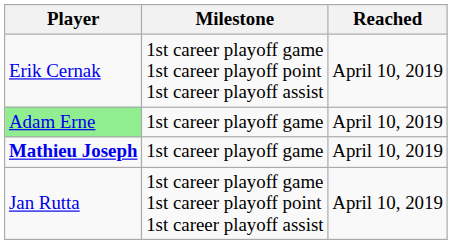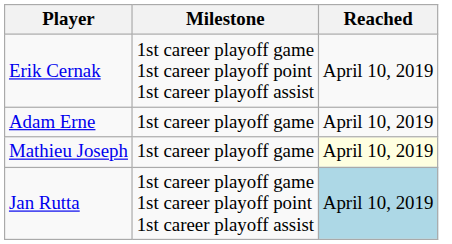(52, 121) lightgreen background -> (52, 121) no background
(73, 151) bold -> (68, 151) normal
(388, 151) no background -> (378, 151) lightyellow background
(388, 202) no background -> (378, 202) lightblue background
